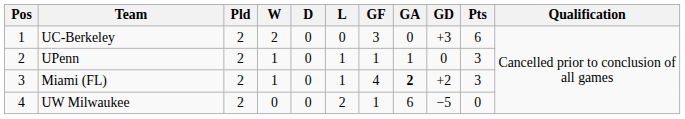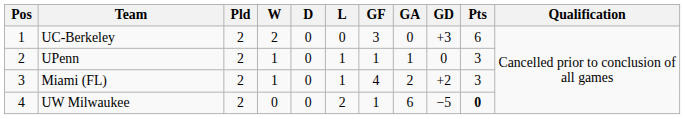(410, 80) bold -> (410, 80) normal
(478, 102) normal -> (478, 102) bold
